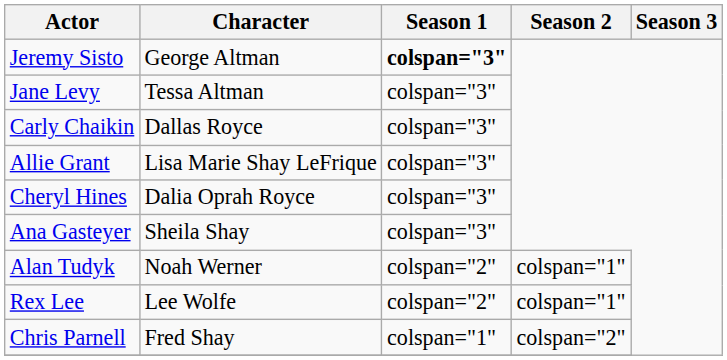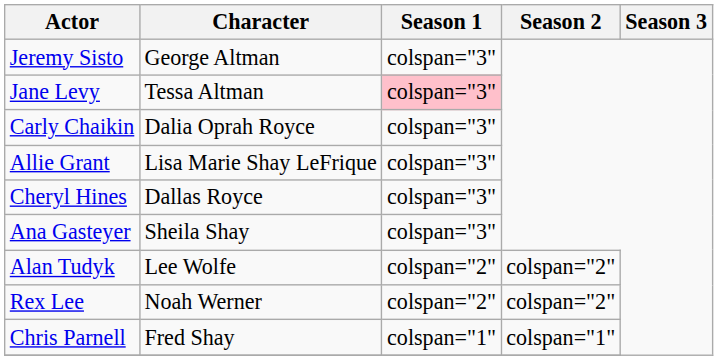(447, 57) bold -> (442, 57) normal
(442, 92) no background -> (442, 92) pink background
(204, 127) Dallas Royce -> (230, 127) Dalia Oprah Royce
(230, 197) Dalia Oprah Royce -> (204, 197) Dallas Royce
(203, 267) Noah Werner -> (190, 267) Lee Wolfe
(571, 267) colspan="1" -> (561, 267) colspan="2"
(190, 302) Lee Wolfe -> (203, 302) Noah Werner
(571, 302) colspan="1" -> (561, 302) colspan="2"
(571, 337) colspan="2" -> (561, 337) colspan="1"
